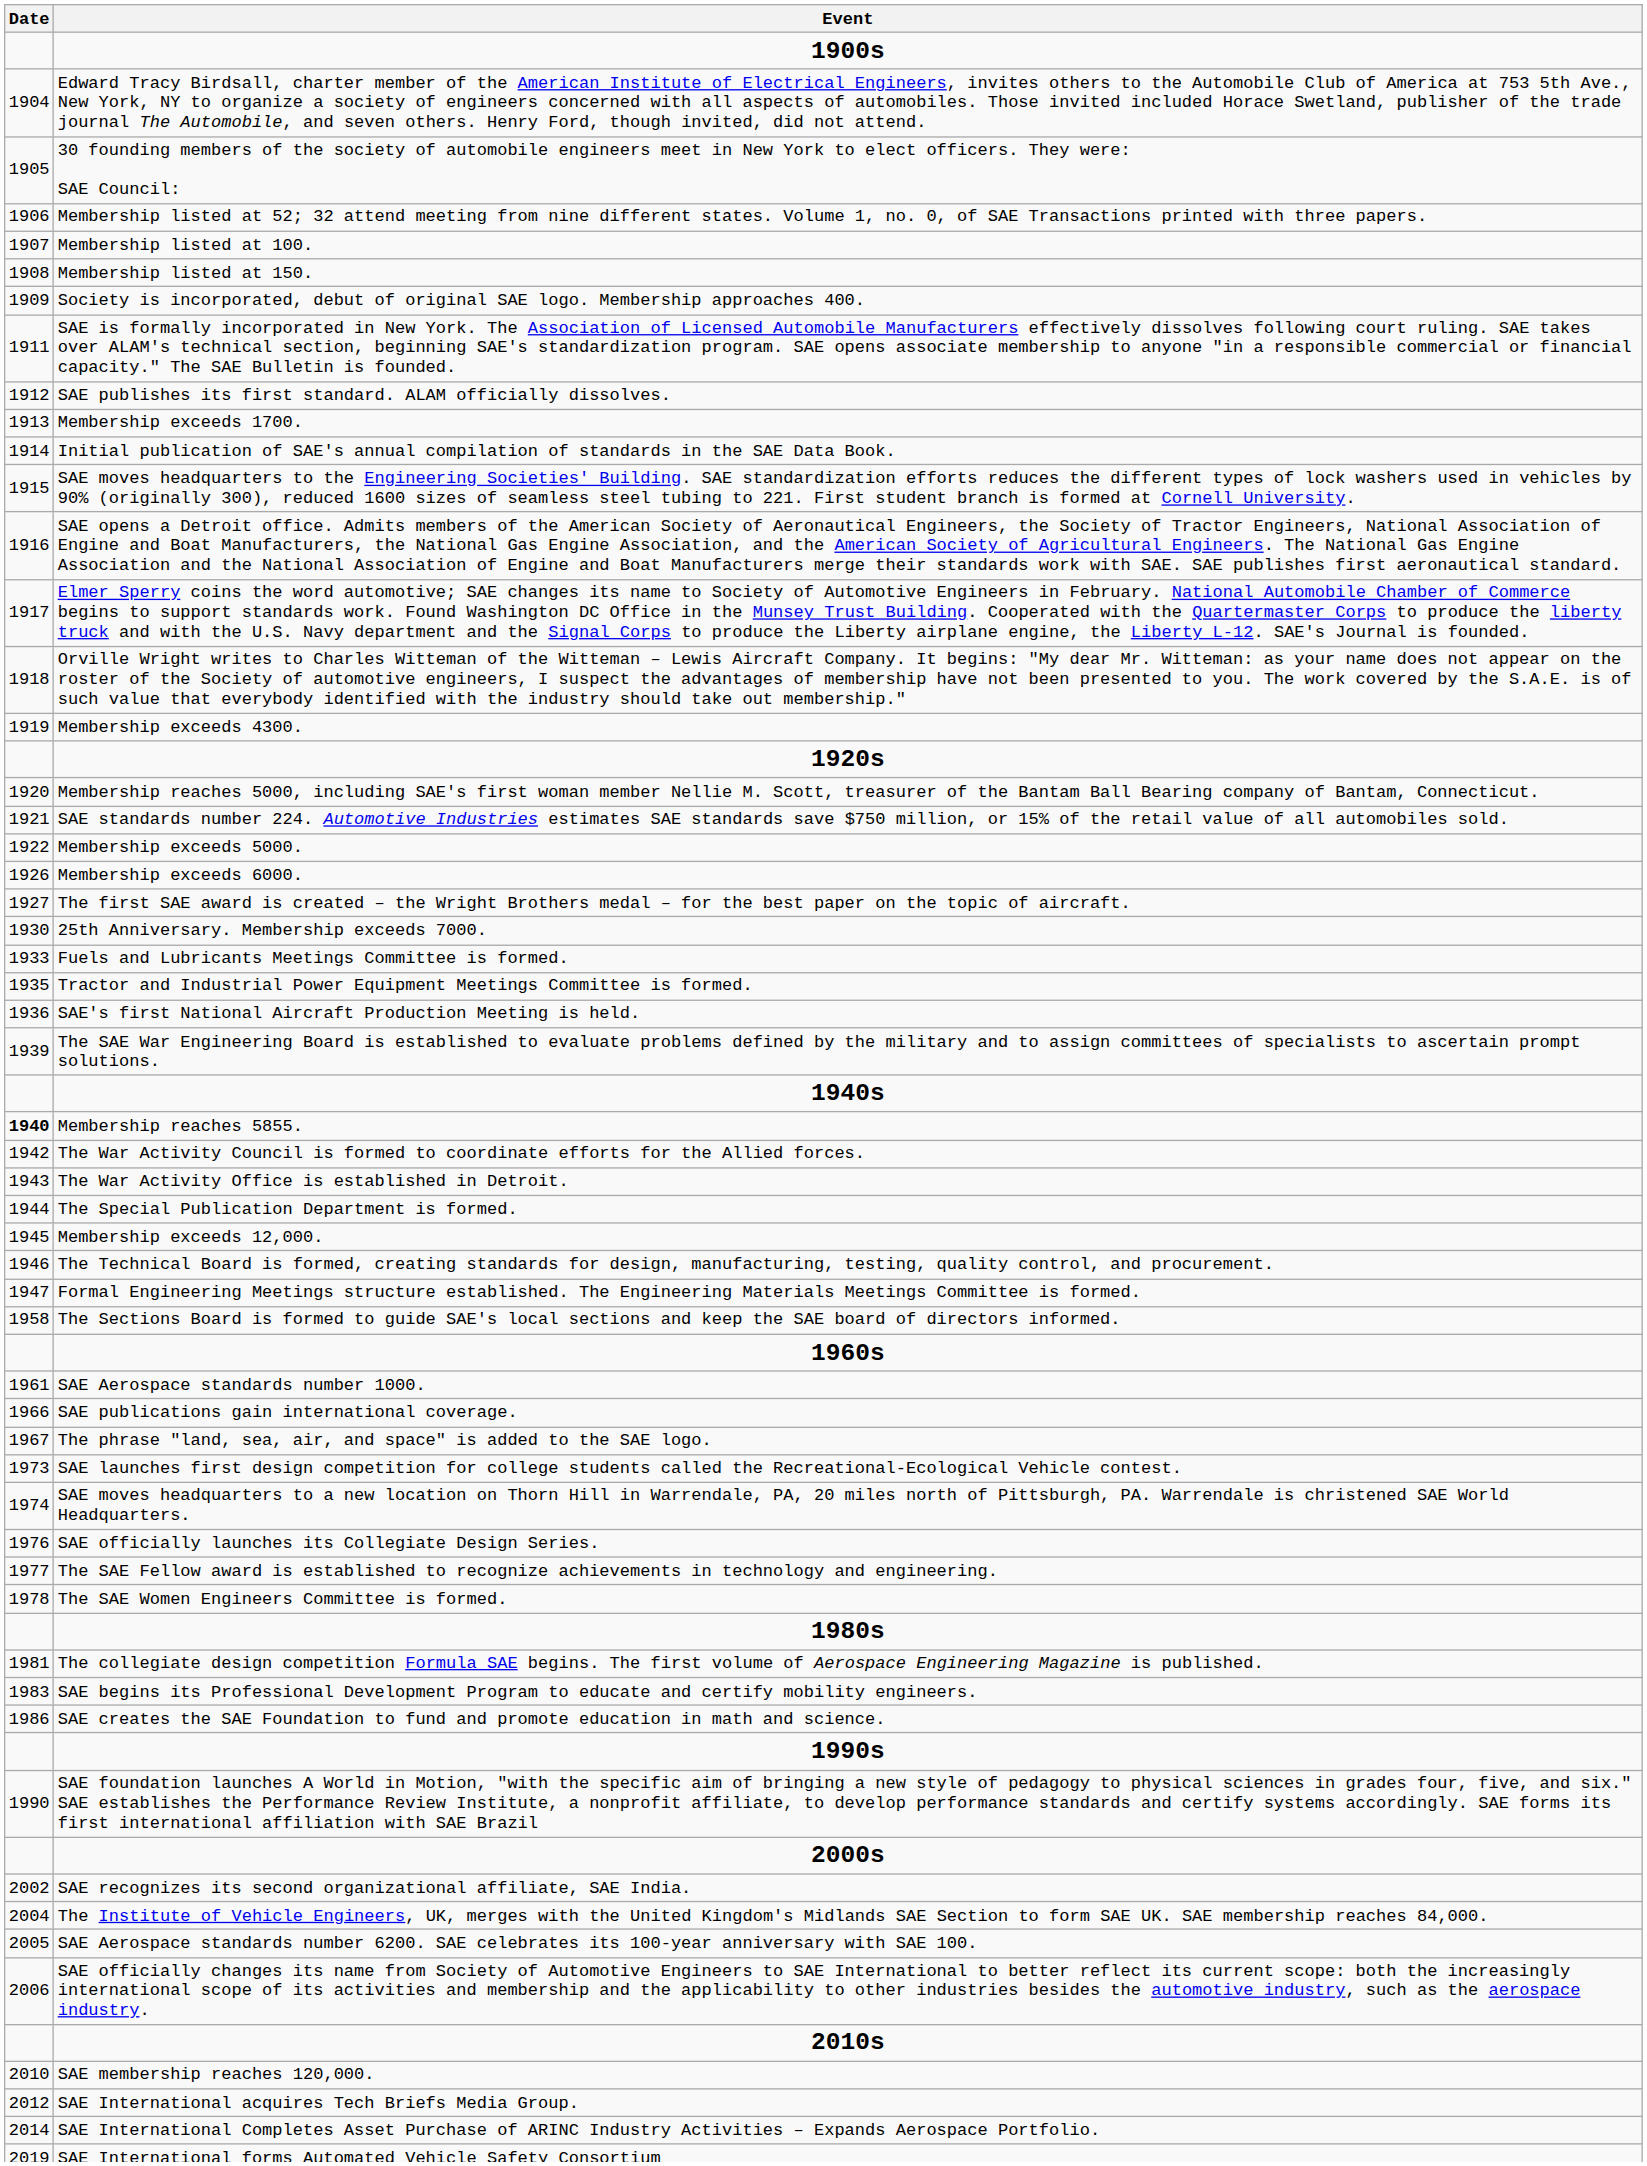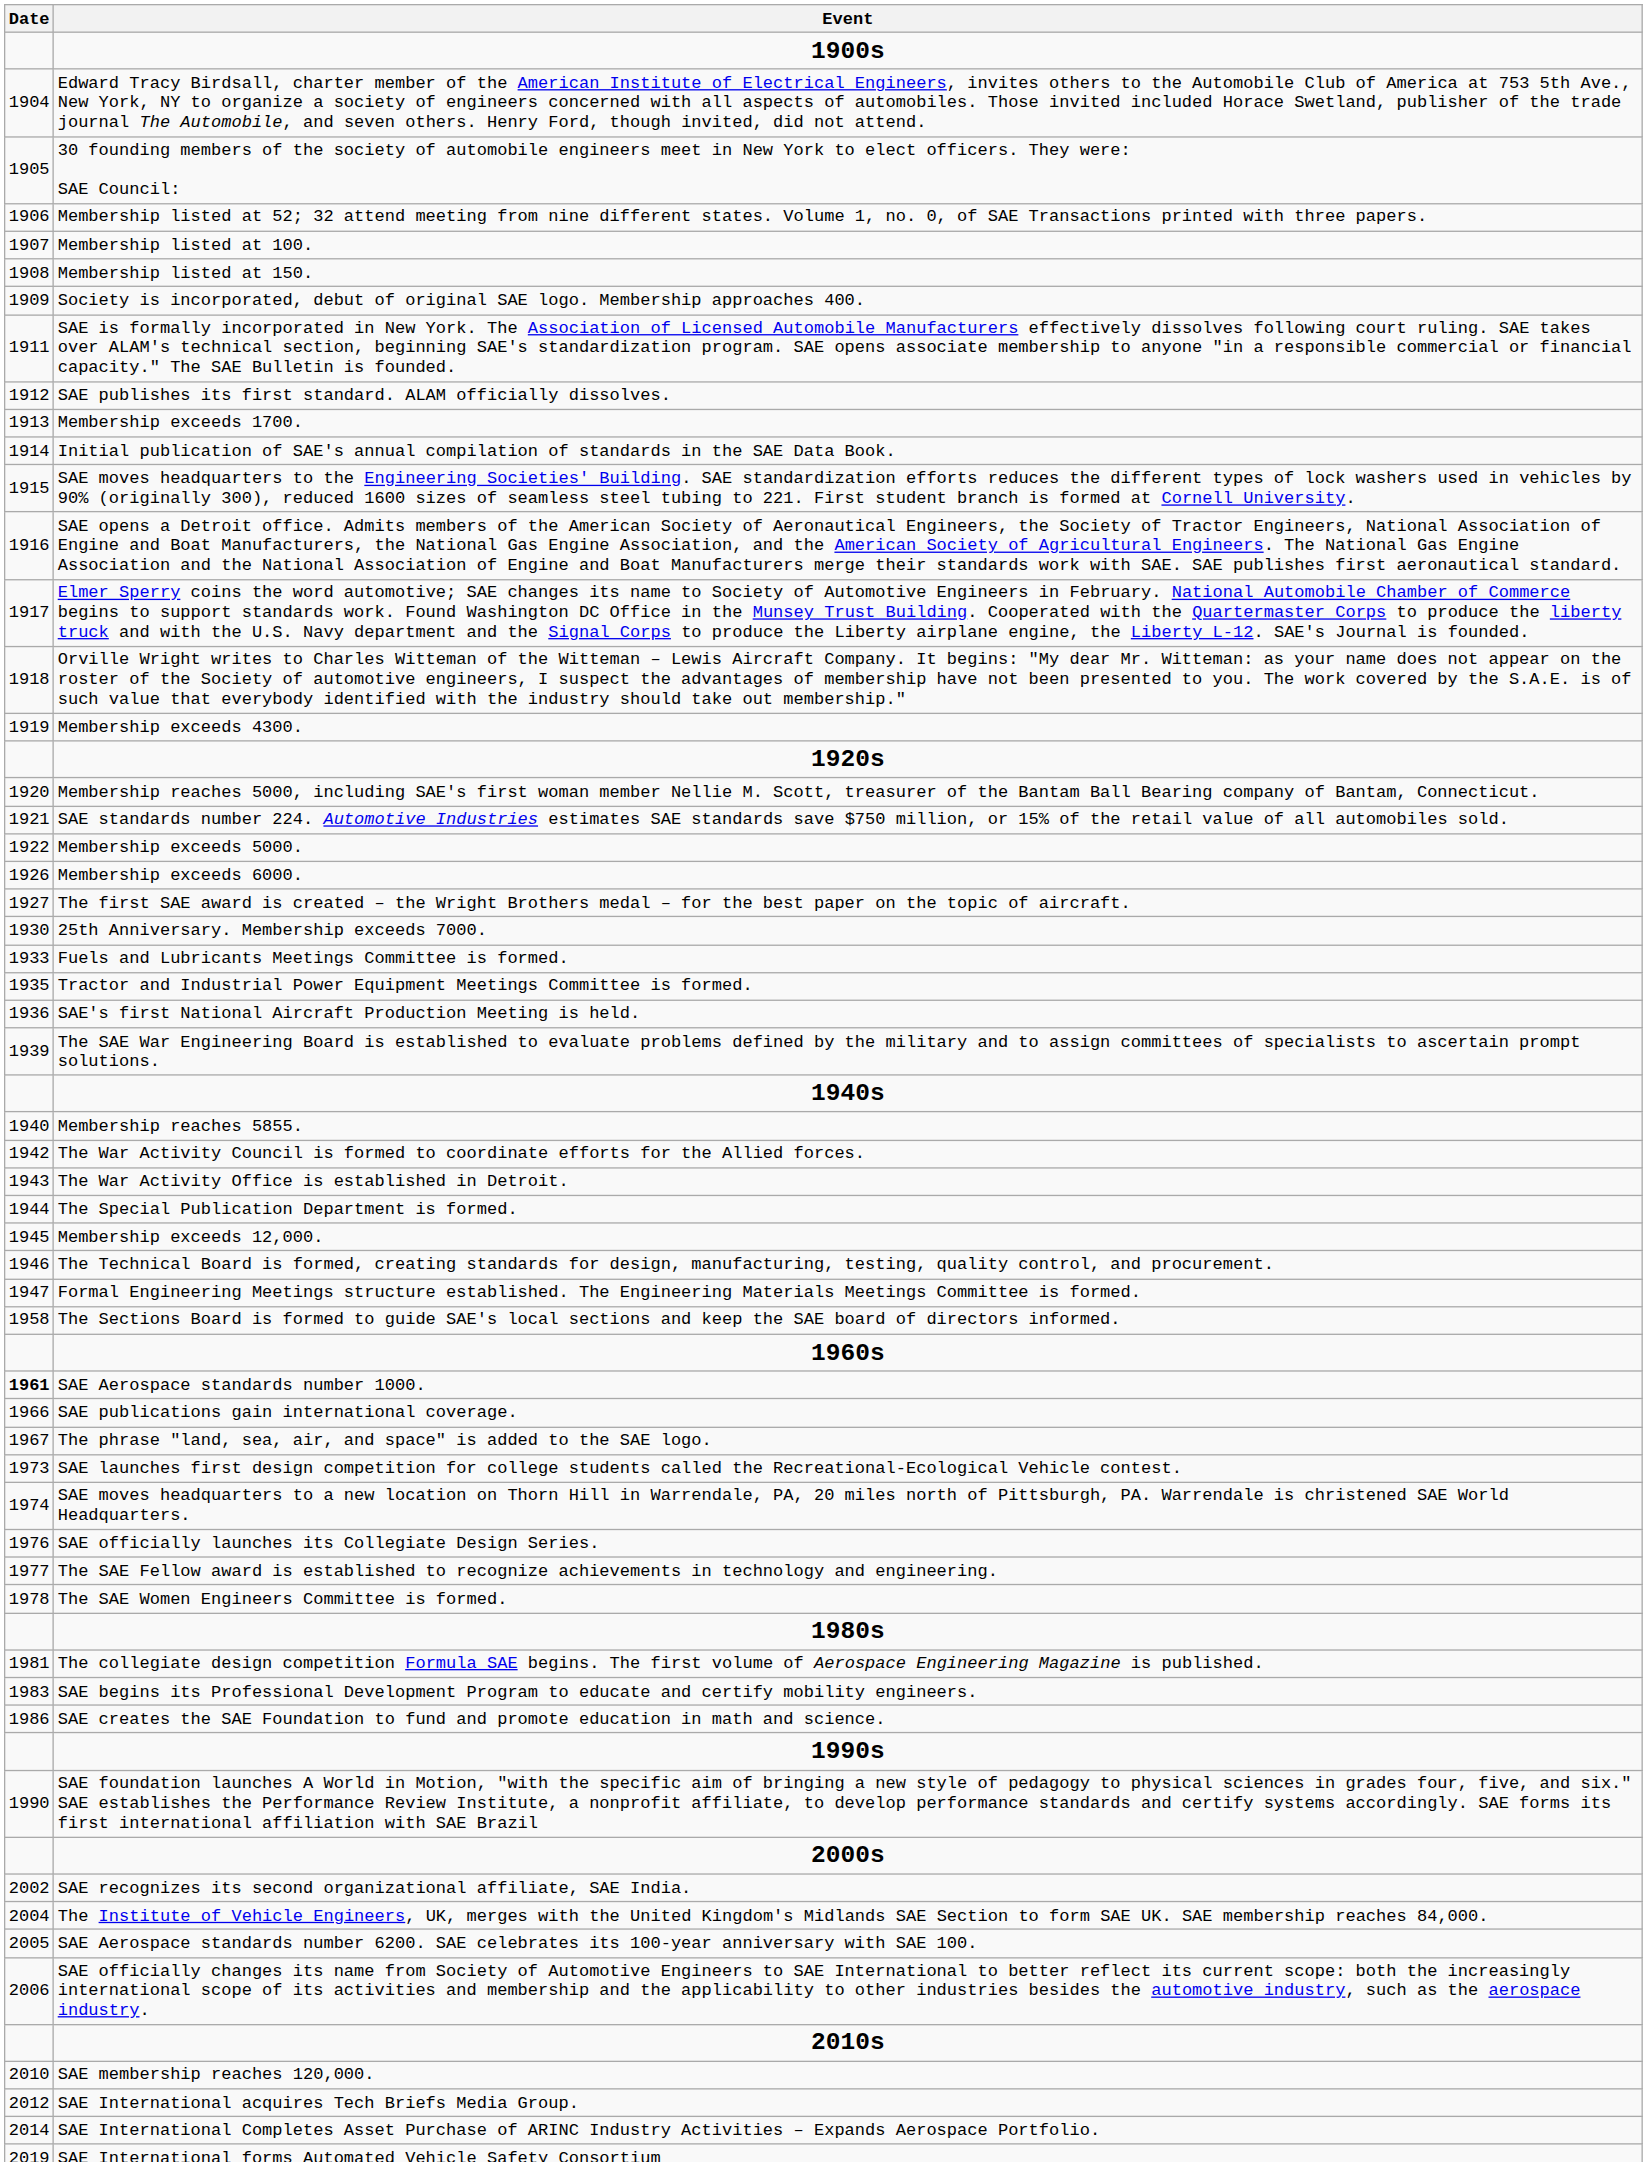(29, 1126) bold -> (29, 1126) normal
(29, 1385) normal -> (29, 1385) bold
